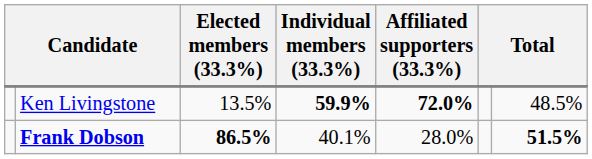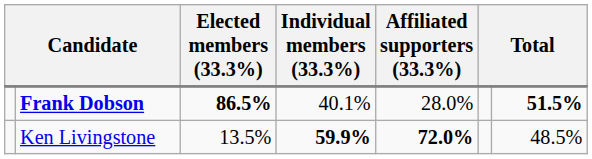rows swapped: (82, 136) <-> (88, 103)
